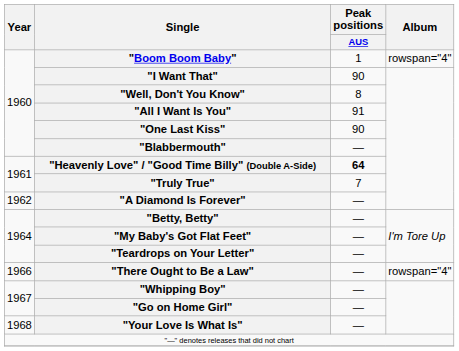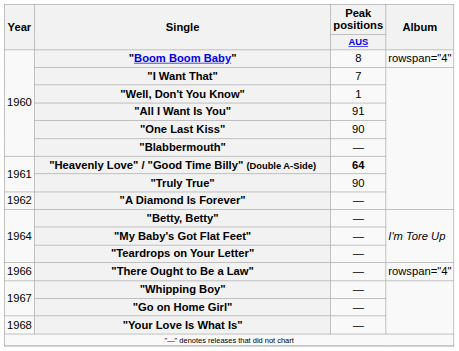(358, 58) 1 -> (358, 58) 8
(358, 76) 90 -> (358, 76) 7
(358, 94) 8 -> (358, 94) 1
(358, 182) 7 -> (358, 182) 90
